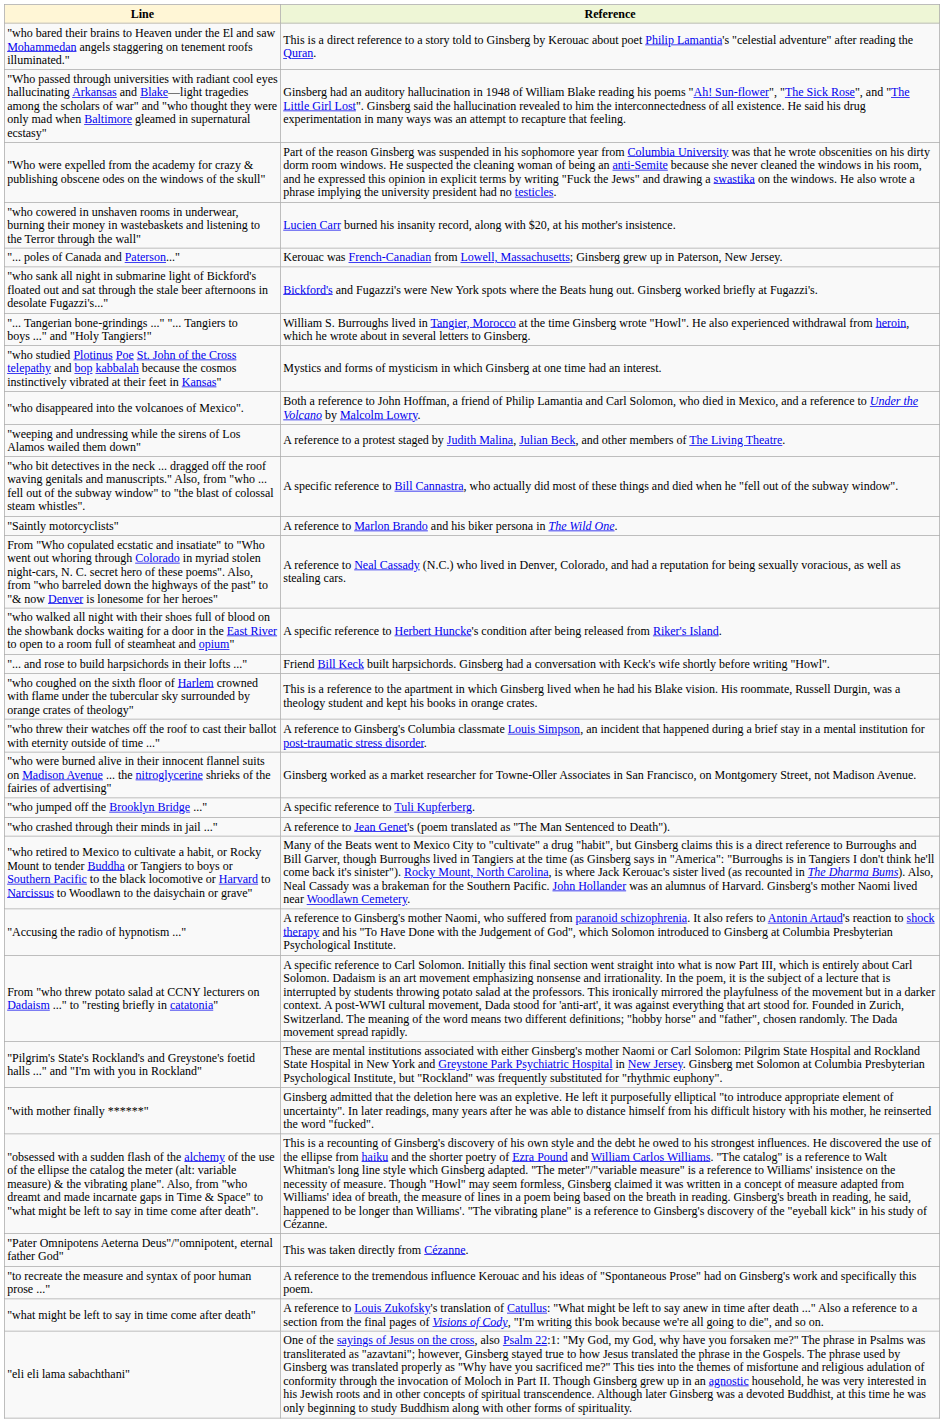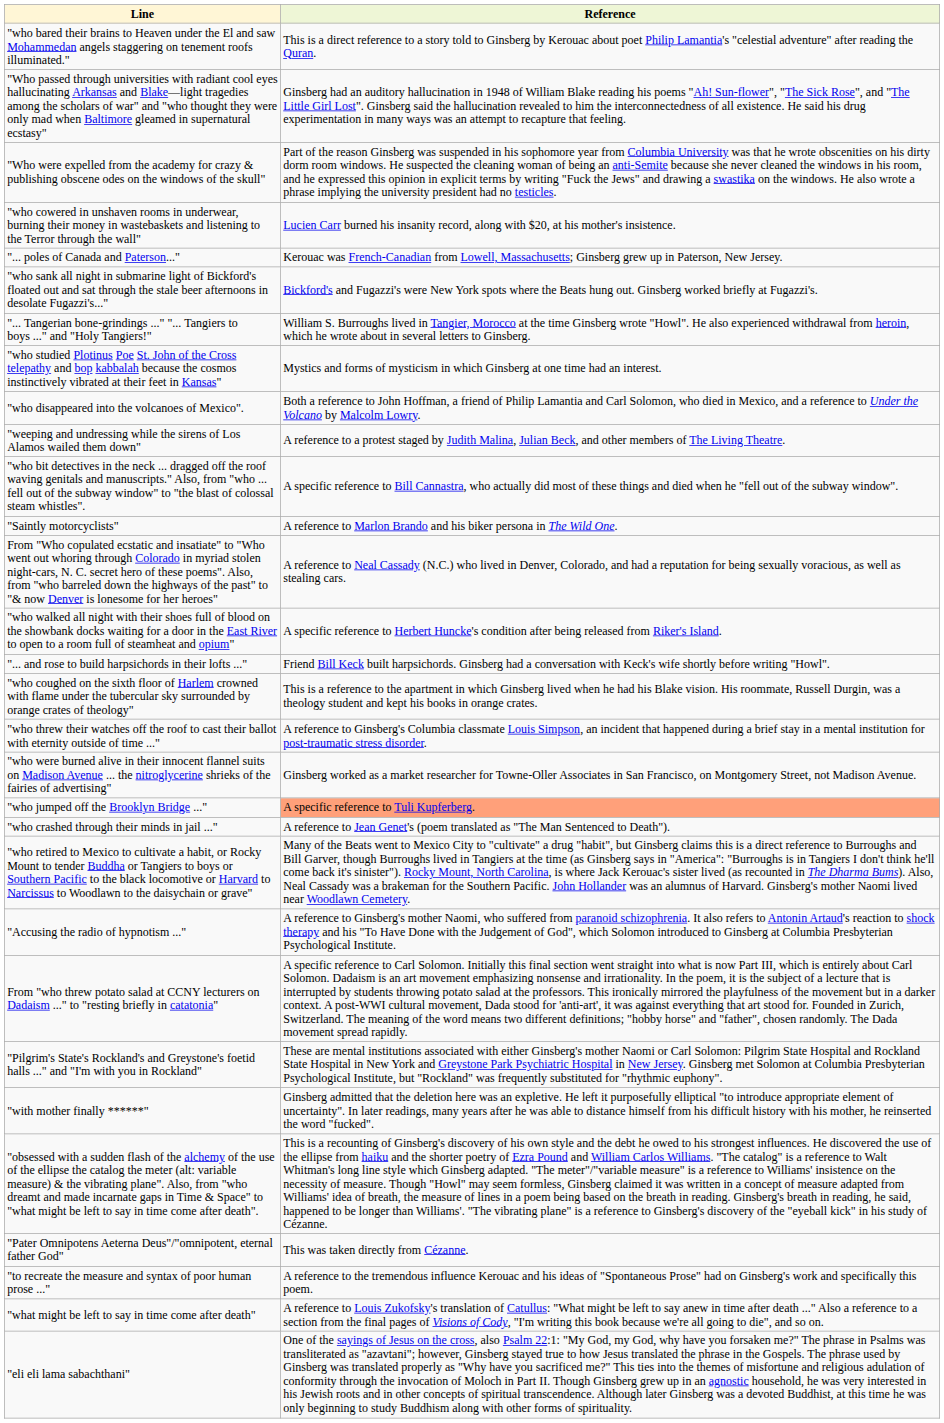(379, 807) no background -> (379, 807) lightsalmon background
